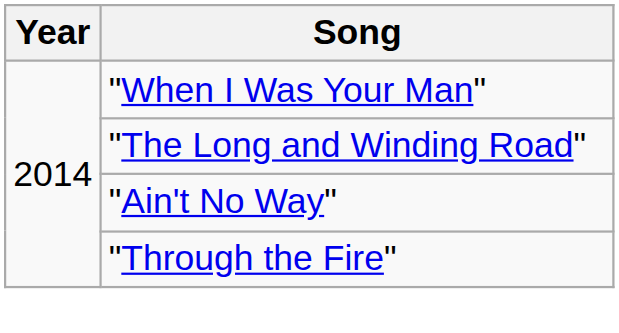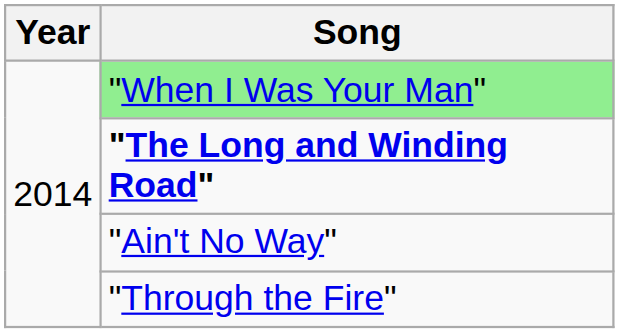(297, 88) no background -> (297, 88) lightgreen background
(347, 145) normal -> (308, 165) bold
